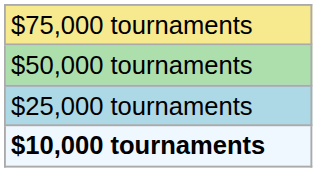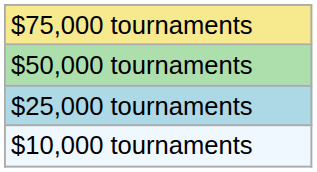(138, 146) bold -> (132, 146) normal
